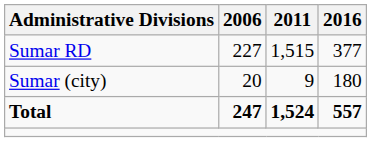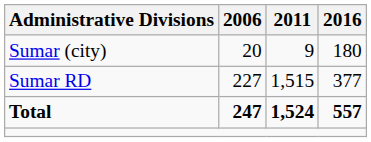rows swapped: (50, 50) <-> (58, 81)
